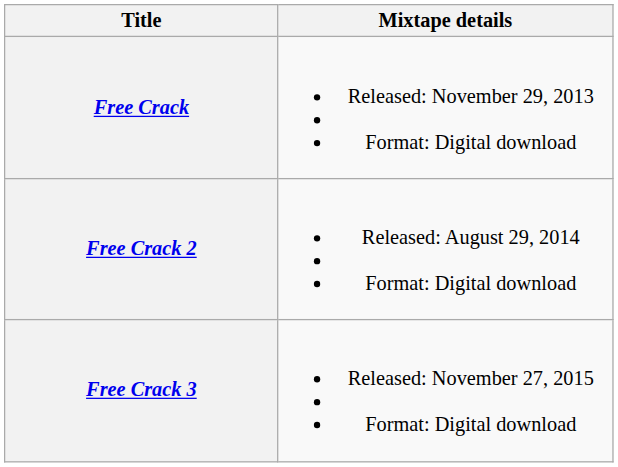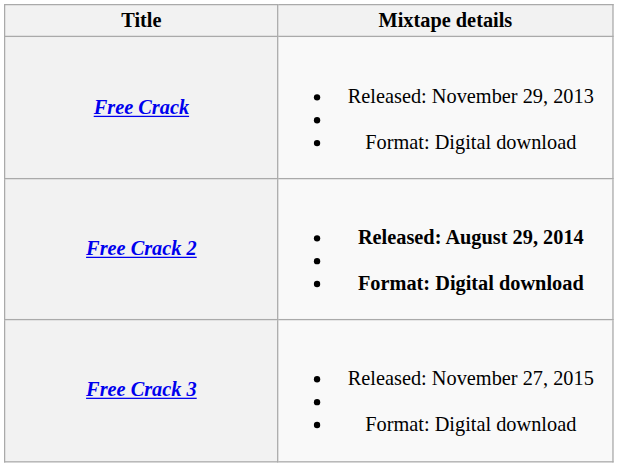(445, 260) normal -> (445, 260) bold
